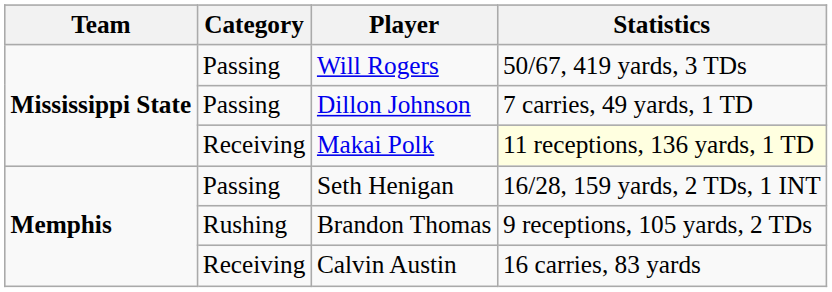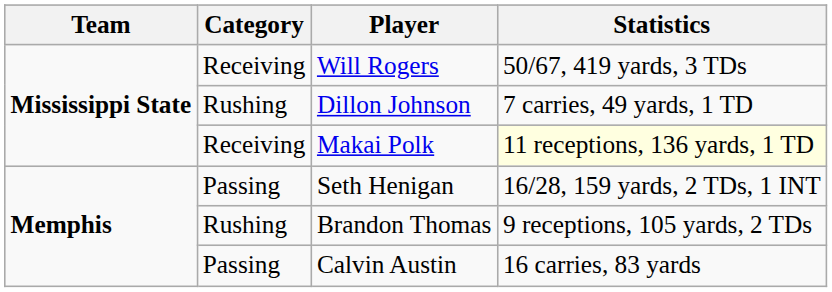(241, 64) Passing -> (254, 64) Receiving
(241, 105) Passing -> (245, 105) Rushing
(254, 265) Receiving -> (241, 265) Passing
